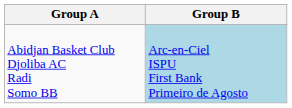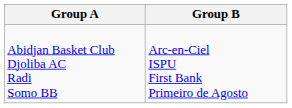(198, 70) lightblue background -> (198, 70) no background
